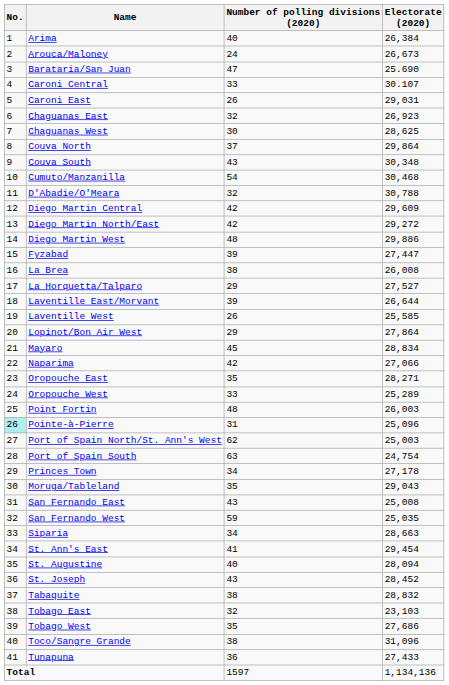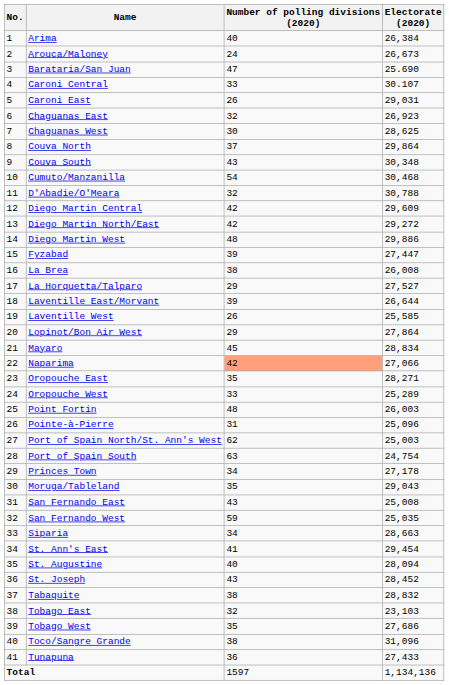(232, 363) no background -> (232, 363) lightsalmon background
(12, 425) paleturquoise background -> (12, 425) no background
